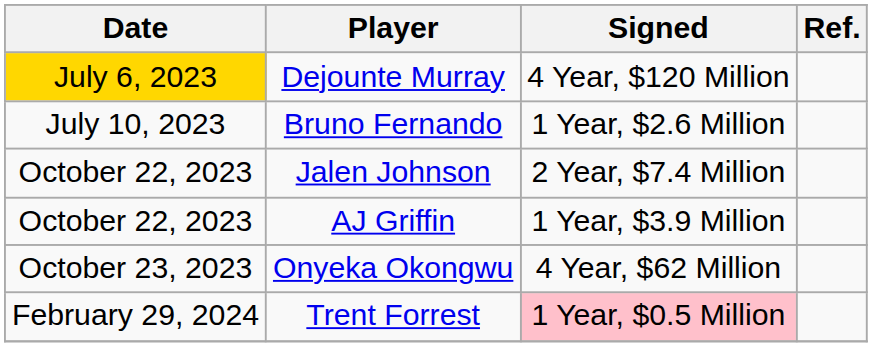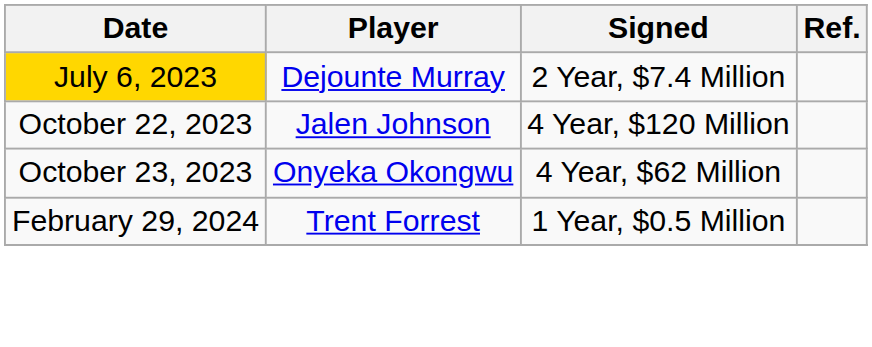(658, 76) 4 Year, $120 Million -> (658, 76) 2 Year, $7.4 Million
- row: (393, 124)
(658, 172) 2 Year, $7.4 Million -> (658, 124) 4 Year, $120 Million
- row: (393, 220)
(658, 316) pink background -> (658, 220) no background
